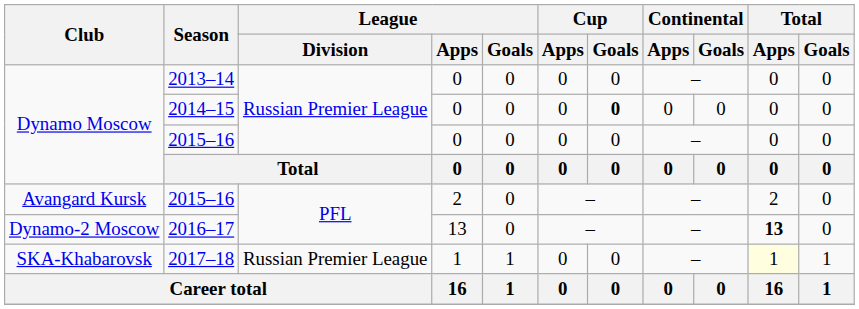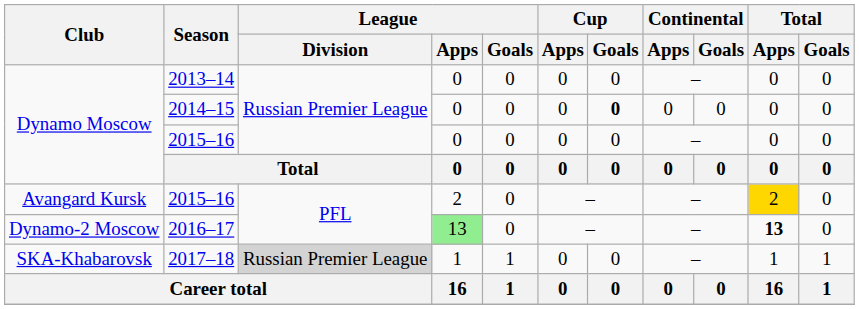(774, 199) no background -> (774, 199) gold background
(457, 229) no background -> (457, 229) lightgreen background
(335, 259) no background -> (335, 259) lightgrey background
(774, 259) lightyellow background -> (774, 259) no background
